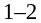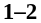(20, 11) normal -> (20, 11) bold
